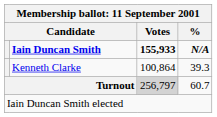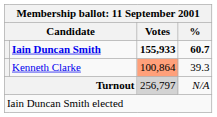(200, 49) N/A -> (200, 49) 60.7
(158, 67) no background -> (158, 67) lightsalmon background
(200, 85) 60.7 -> (201, 85) N/A
